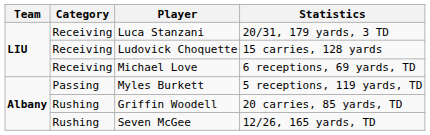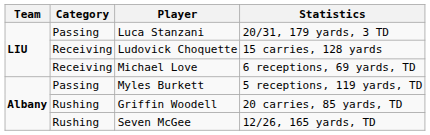(82, 31) Receiving -> (76, 31) Passing
